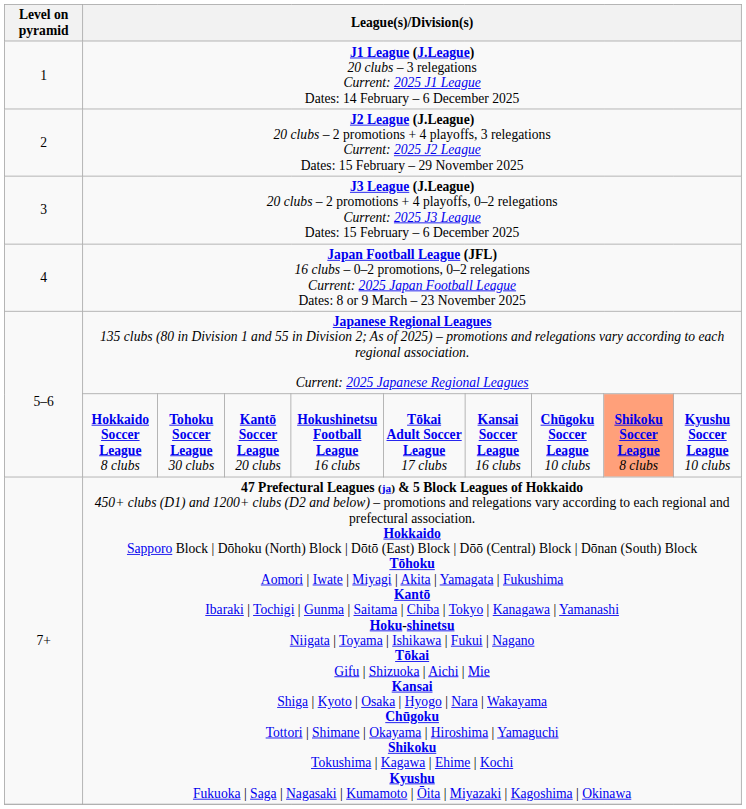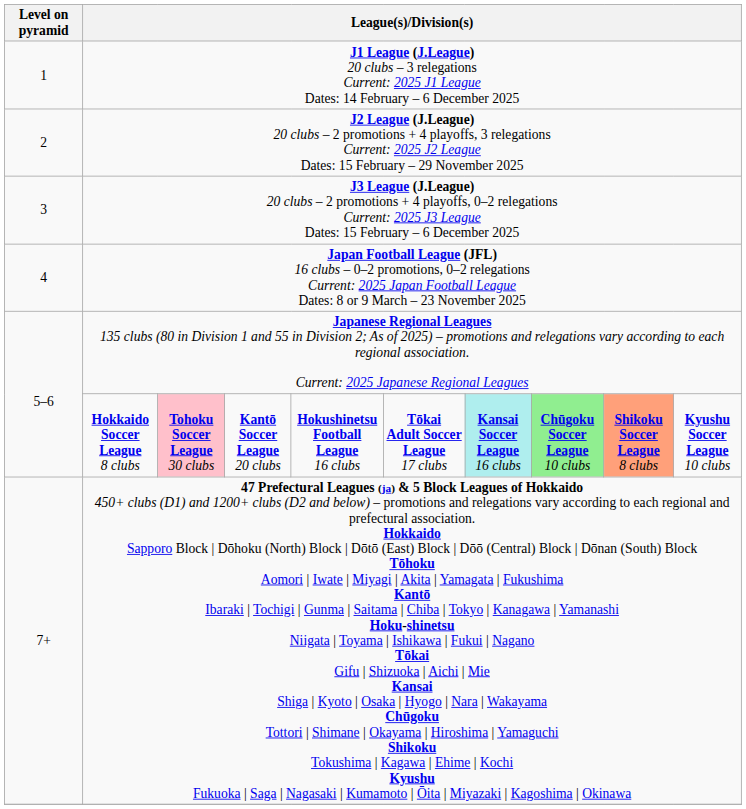(191, 443) no background -> (191, 443) pink background
(498, 443) no background -> (498, 443) paleturquoise background
(567, 443) no background -> (567, 443) lightgreen background
